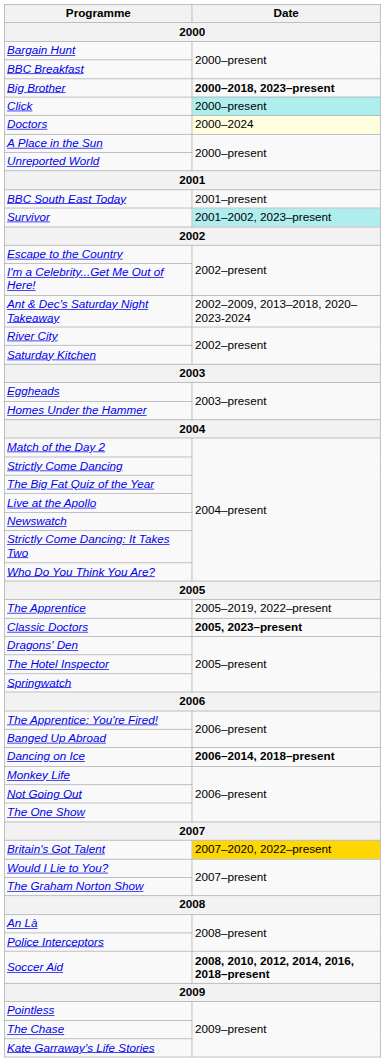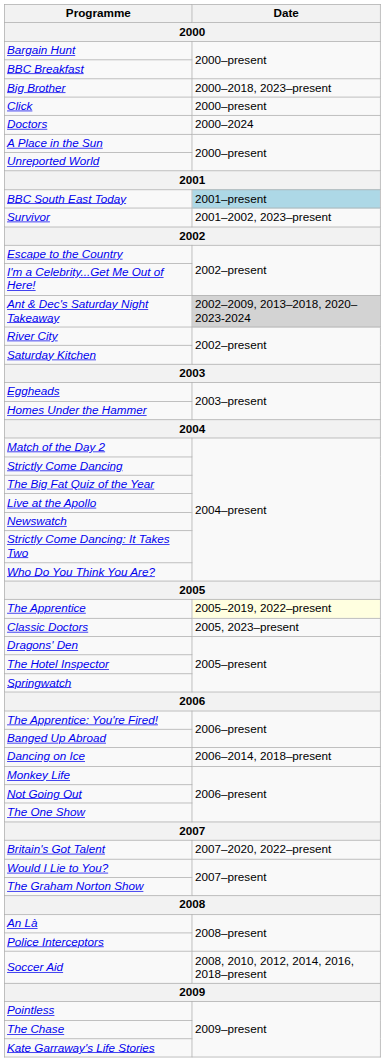(265, 87) bold -> (263, 87) normal
(231, 106) paleturquoise background -> (231, 106) no background
(224, 124) lightyellow background -> (224, 124) no background
(231, 198) no background -> (231, 198) lightblue background
(263, 217) paleturquoise background -> (263, 217) no background
(276, 311) no background -> (276, 311) lightgrey background
(263, 608) no background -> (263, 608) lightyellow background
(249, 627) bold -> (247, 627) normal
(265, 757) bold -> (263, 757) normal
(263, 849) gold background -> (263, 849) no background
(275, 967) bold -> (275, 967) normal
